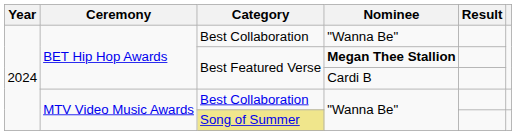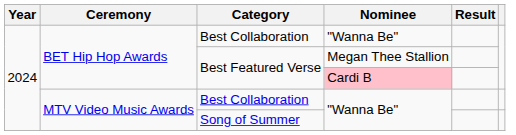(391, 57) bold -> (388, 57) normal
(349, 78) no background -> (349, 78) pink background
(250, 120) khaki background -> (250, 120) no background
